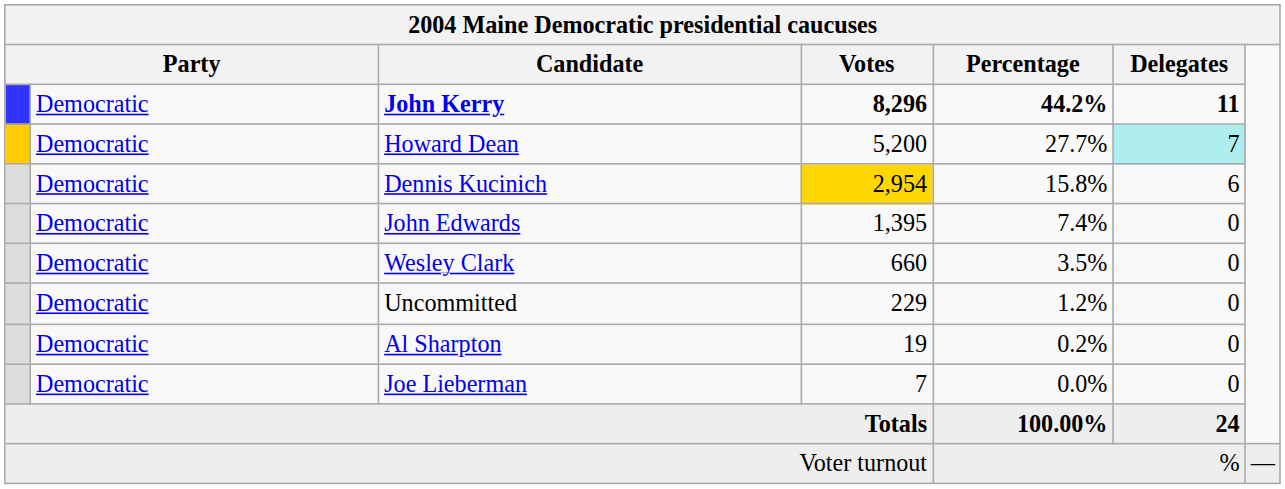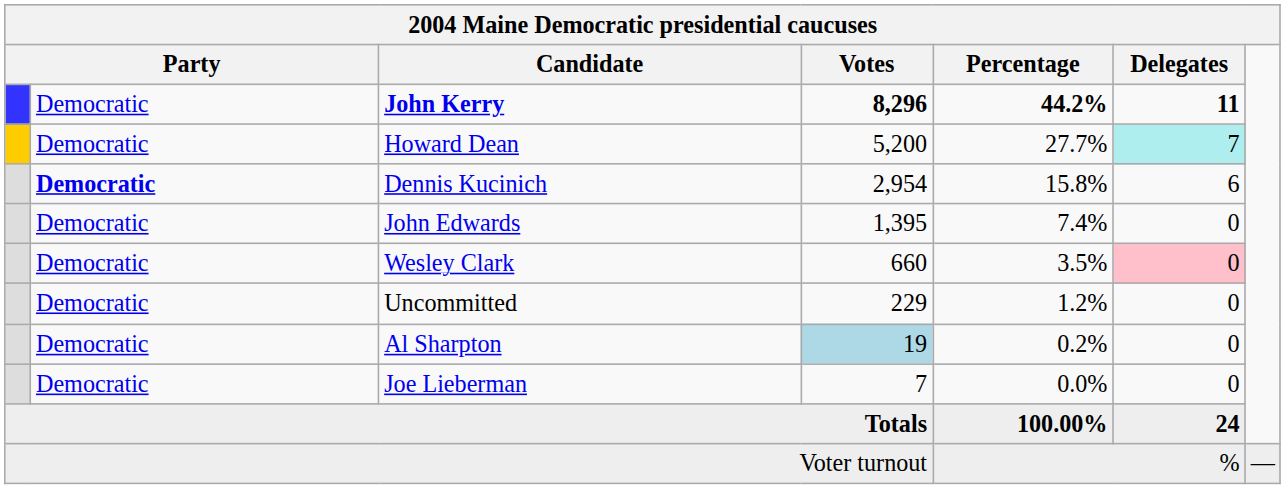(92, 184) normal -> (96, 184) bold
(900, 184) gold background -> (900, 184) no background
(1233, 263) no background -> (1233, 263) pink background
(915, 343) no background -> (915, 343) lightblue background
